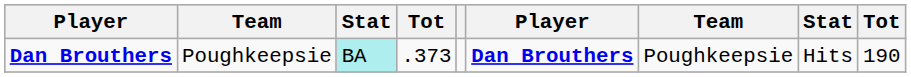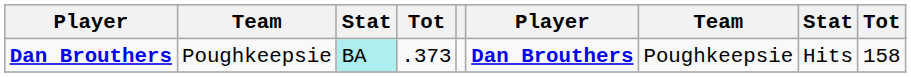(882, 56) 190 -> (882, 56) 158
